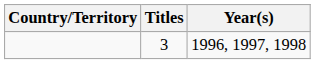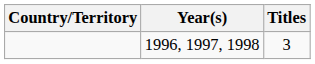columns swapped: (164, 18) <-> (249, 18)
